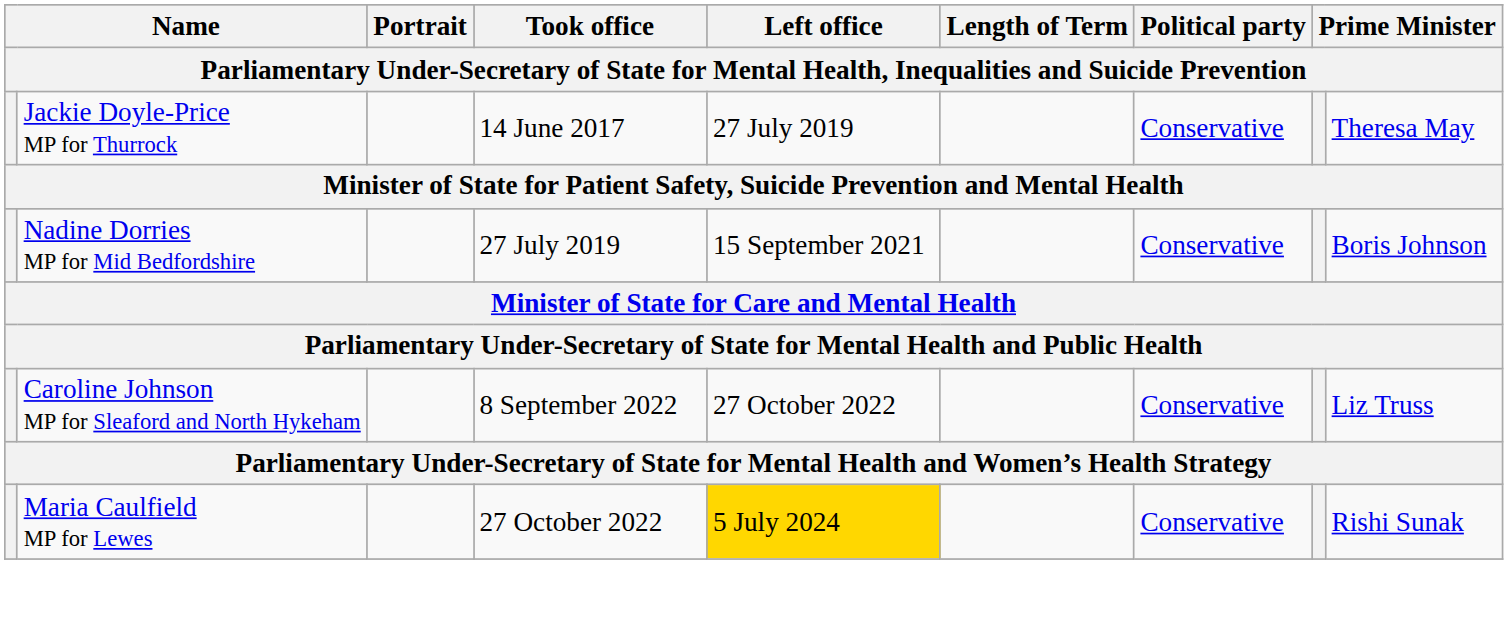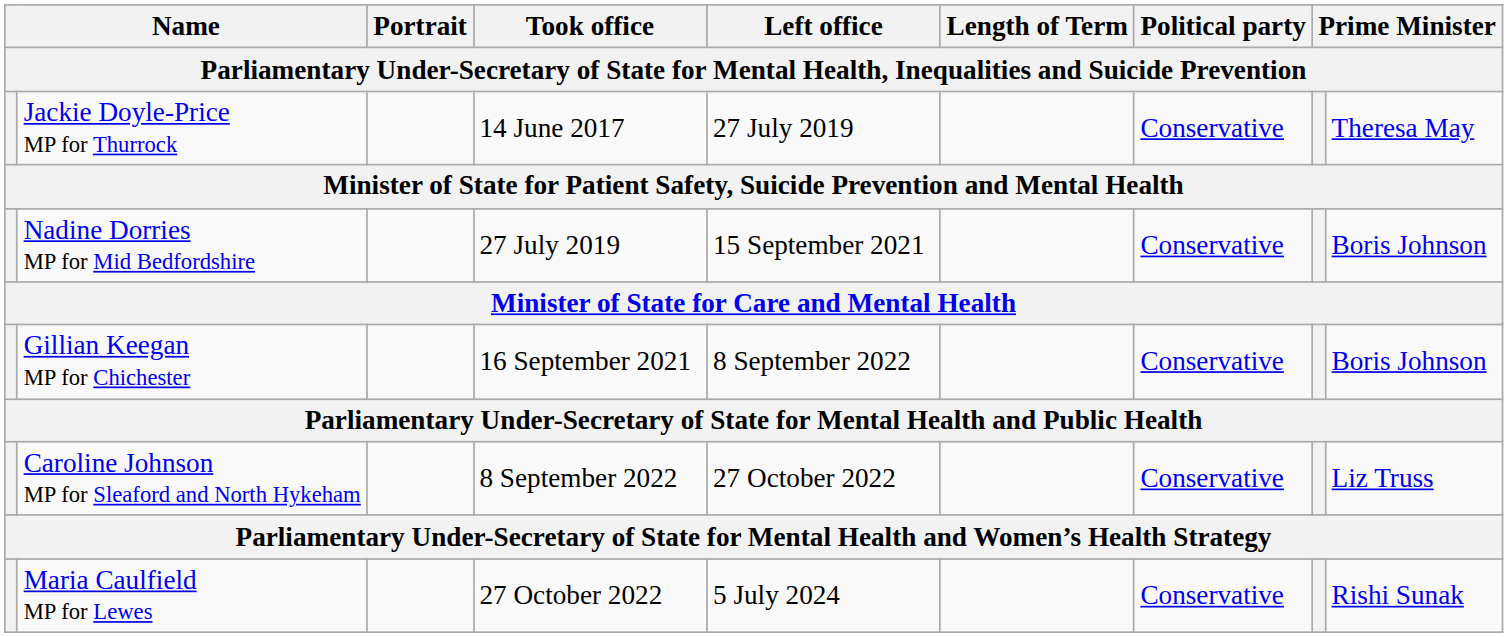+ row: (107, 361)
(776, 521) gold background -> (776, 595) no background
